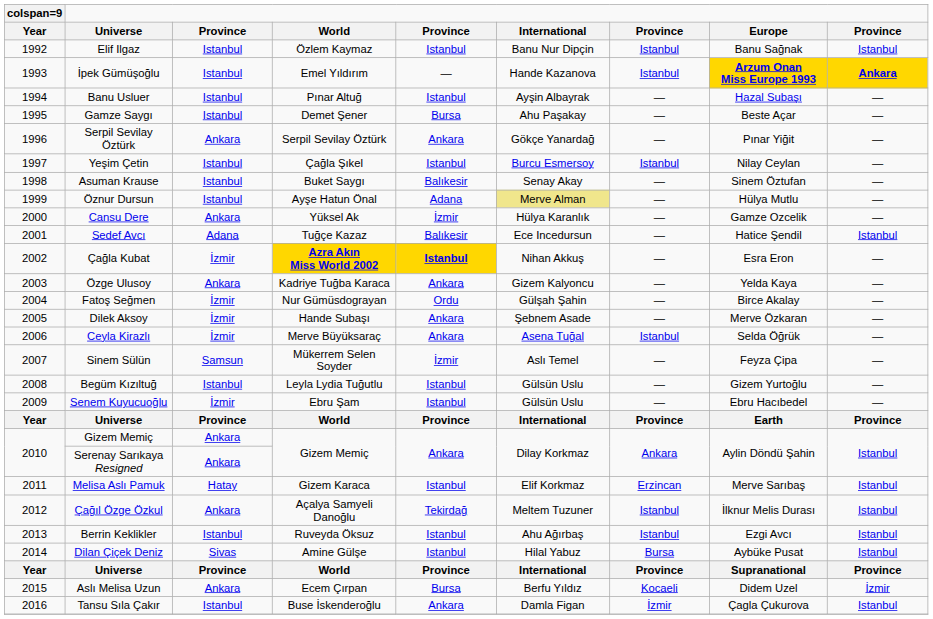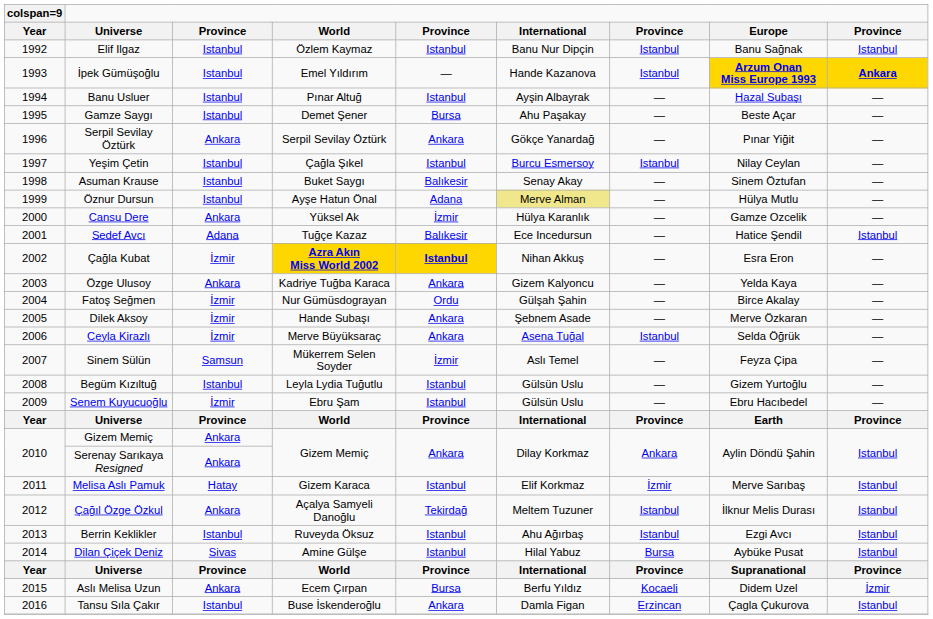(659, 486) Erzincan -> (659, 486) İzmir
(659, 605) İzmir -> (659, 605) Erzincan
